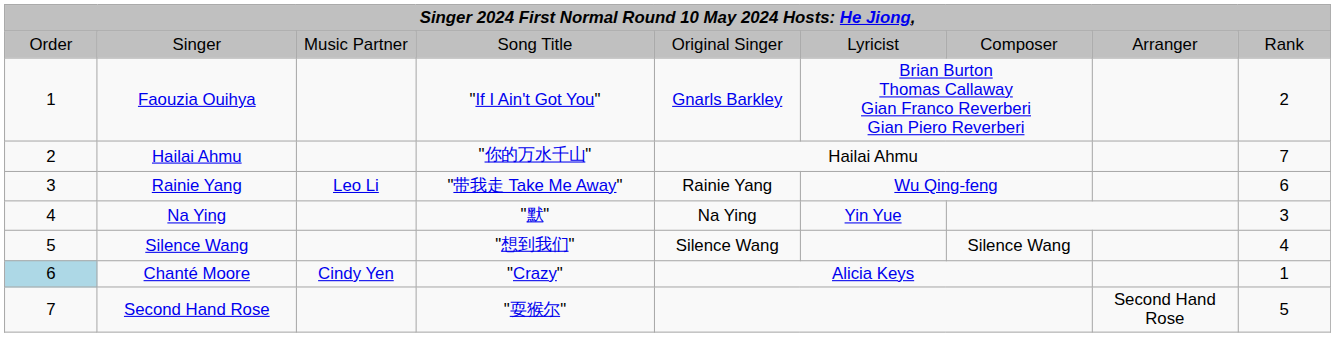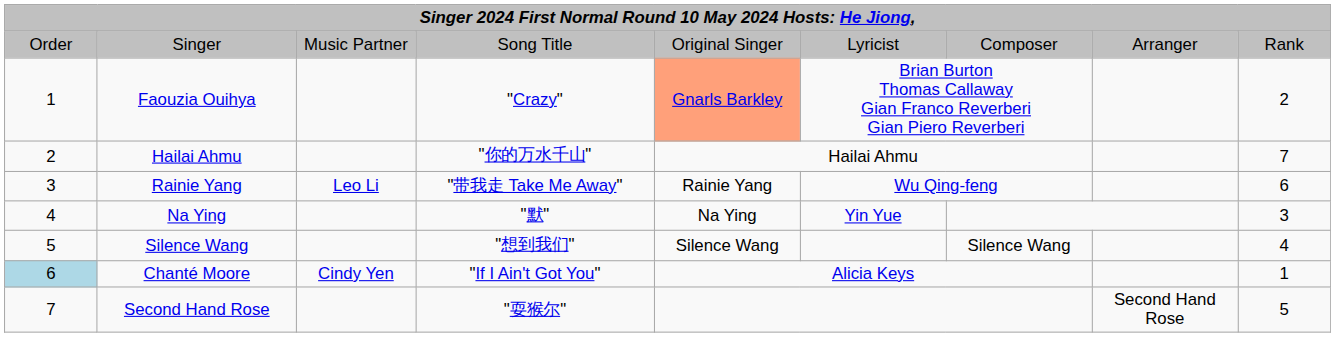(535, 99) "If I Ain't Got You" -> (535, 99) "Crazy"
(727, 99) no background -> (727, 99) lightsalmon background
(535, 273) "Crazy" -> (535, 273) "If I Ain't Got You"
